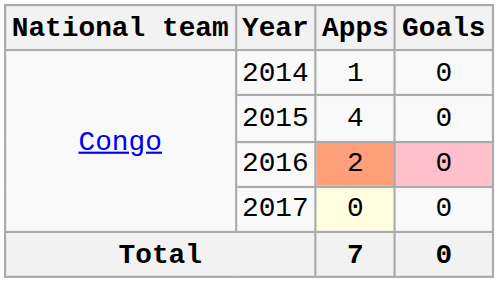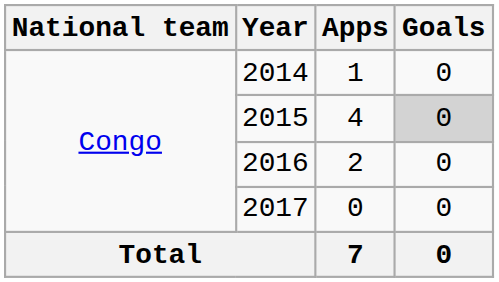(444, 118) no background -> (444, 118) lightgrey background
(355, 164) lightsalmon background -> (355, 164) no background
(444, 164) pink background -> (444, 164) no background
(355, 209) lightyellow background -> (355, 209) no background
